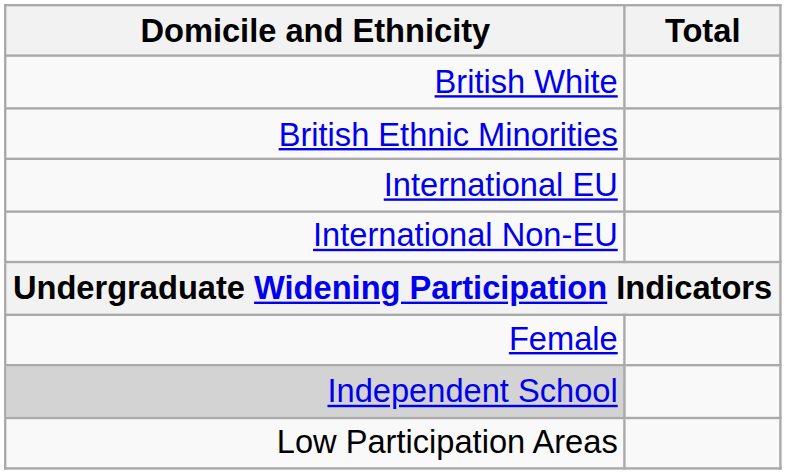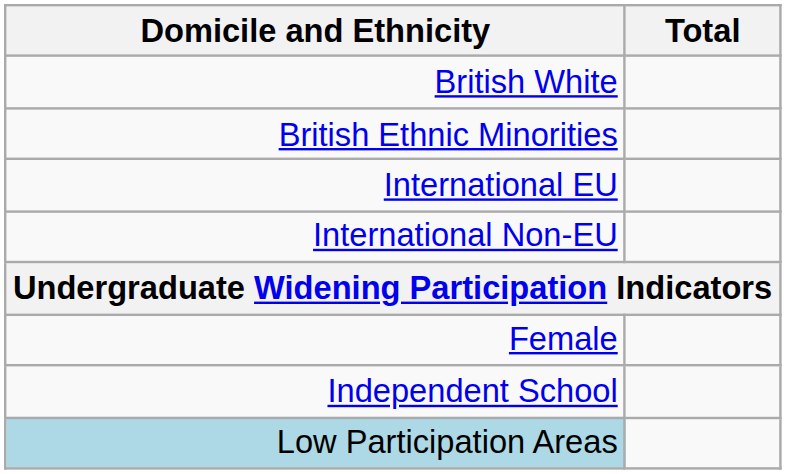(473, 391) lightgrey background -> (473, 391) no background
(447, 442) no background -> (447, 442) lightblue background
